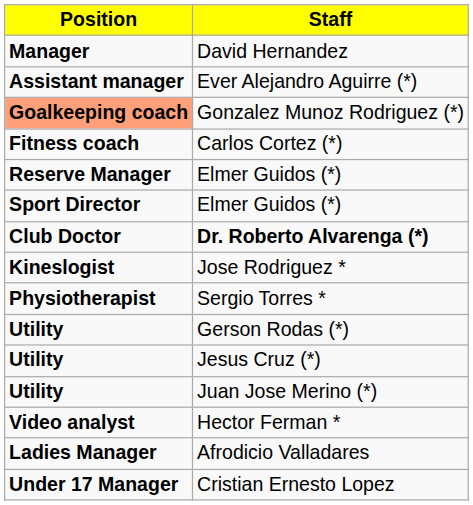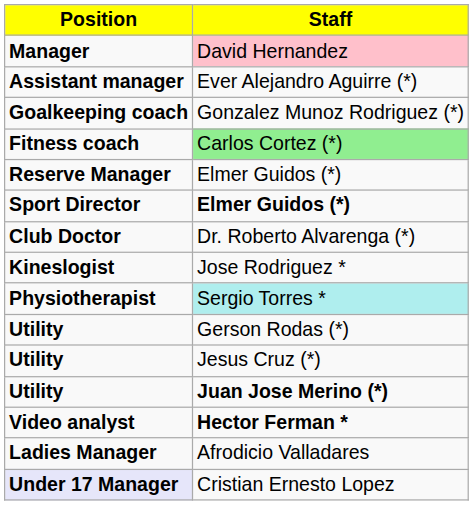(273, 50) no background -> (273, 50) pink background
(99, 112) lightsalmon background -> (99, 112) no background
(270, 143) no background -> (270, 143) lightgreen background
(269, 205) normal -> (274, 205) bold
(313, 236) bold -> (306, 236) normal
(261, 298) no background -> (261, 298) paleturquoise background
(287, 391) normal -> (293, 391) bold
(269, 422) normal -> (272, 422) bold
(94, 484) no background -> (94, 484) lavender background
